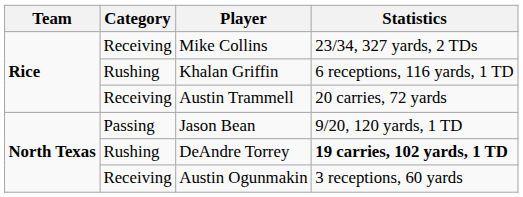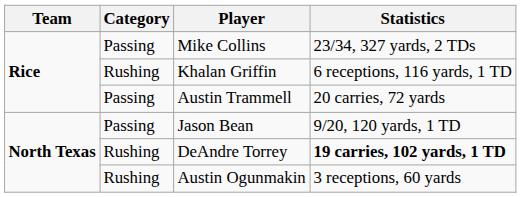(137, 45) Receiving -> (129, 45) Passing
(137, 98) Receiving -> (129, 98) Passing
(137, 178) Receiving -> (131, 178) Rushing
